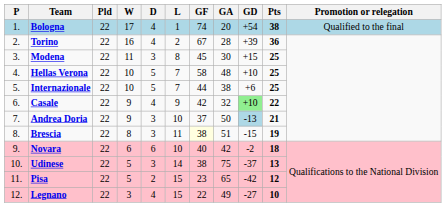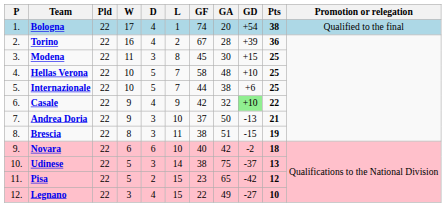(250, 118) lightblue background -> (250, 118) no background
(202, 133) lightyellow background -> (202, 133) no background
